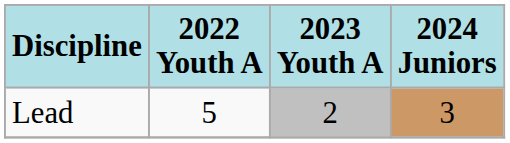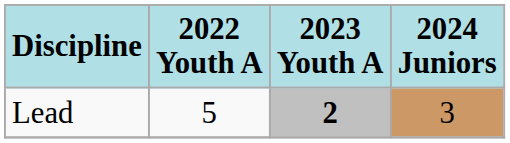(330, 112) normal -> (330, 112) bold
